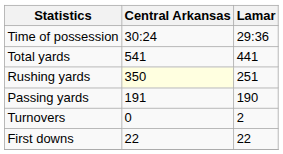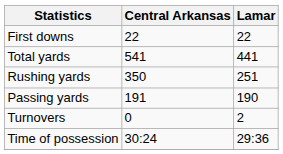rows swapped: (41, 139) <-> (63, 36)
(135, 77) lightyellow background -> (135, 77) no background
